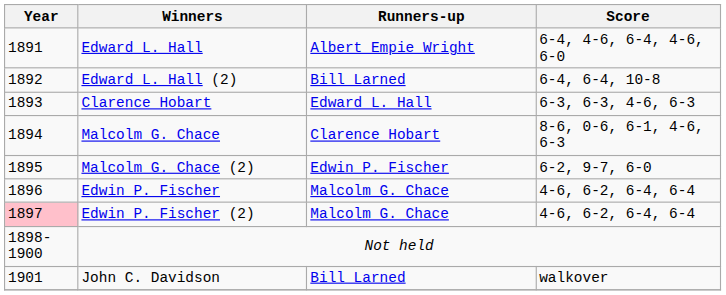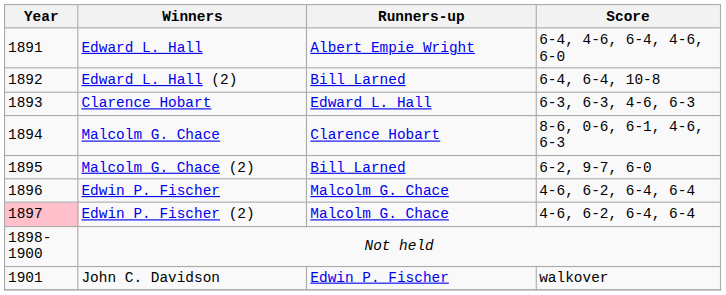(380, 167) Edwin P. Fischer -> (358, 167) Bill Larned
(358, 278) Bill Larned -> (380, 278) Edwin P. Fischer
